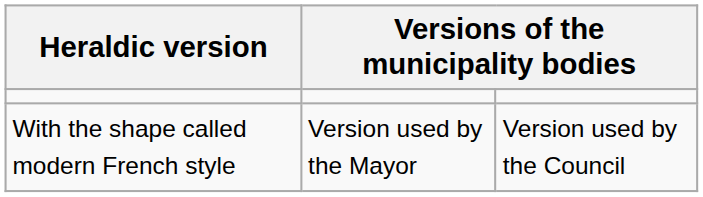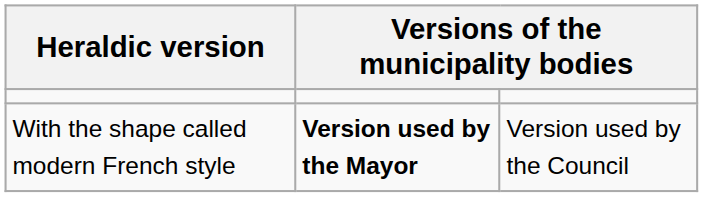(395, 147) normal -> (396, 145) bold
